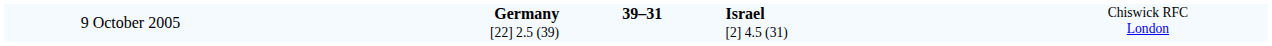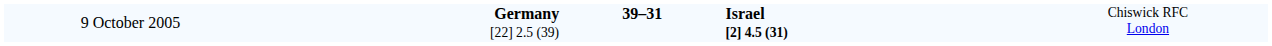(757, 32) normal -> (757, 32) bold
